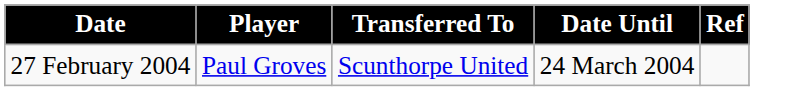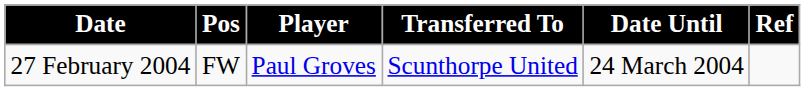+ column: (221, 24)
